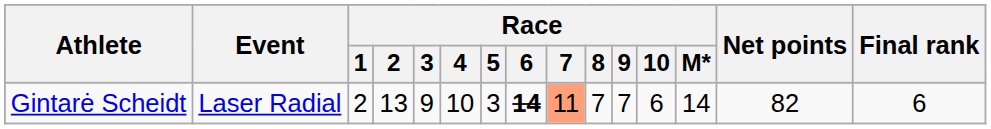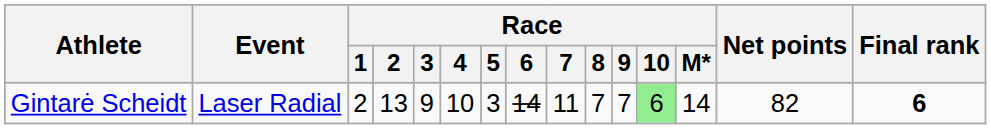(527, 104) bold -> (527, 104) normal
(566, 104) lightsalmon background -> (566, 104) no background
(657, 104) no background -> (657, 104) lightgreen background
(919, 104) normal -> (919, 104) bold
